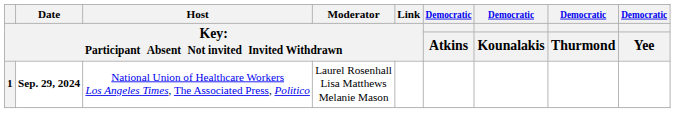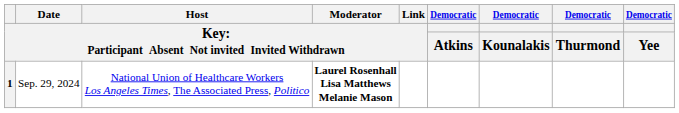(49, 84) bold -> (49, 84) normal
(354, 84) normal -> (356, 84) bold
